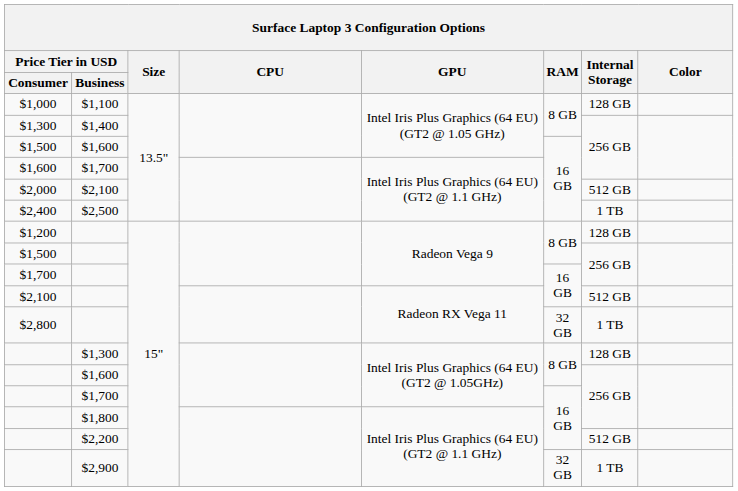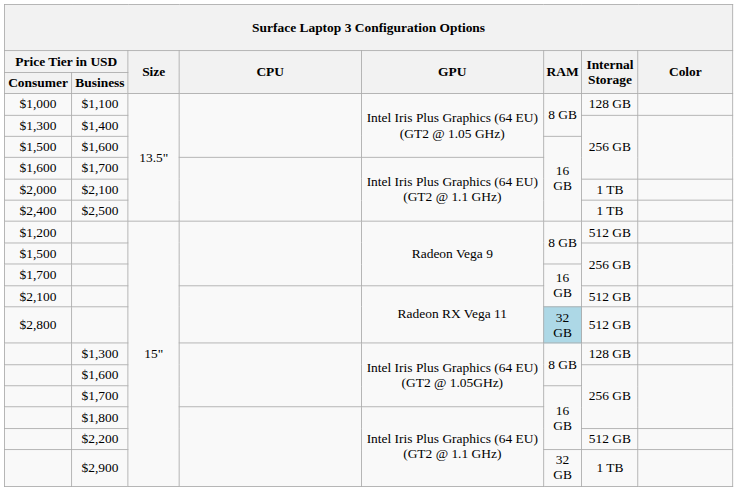(610, 189) 512 GB -> (610, 189) 1 TB
(610, 232) 128 GB -> (610, 232) 512 GB
(563, 325) no background -> (563, 325) lightblue background
(610, 325) 1 TB -> (610, 325) 512 GB
